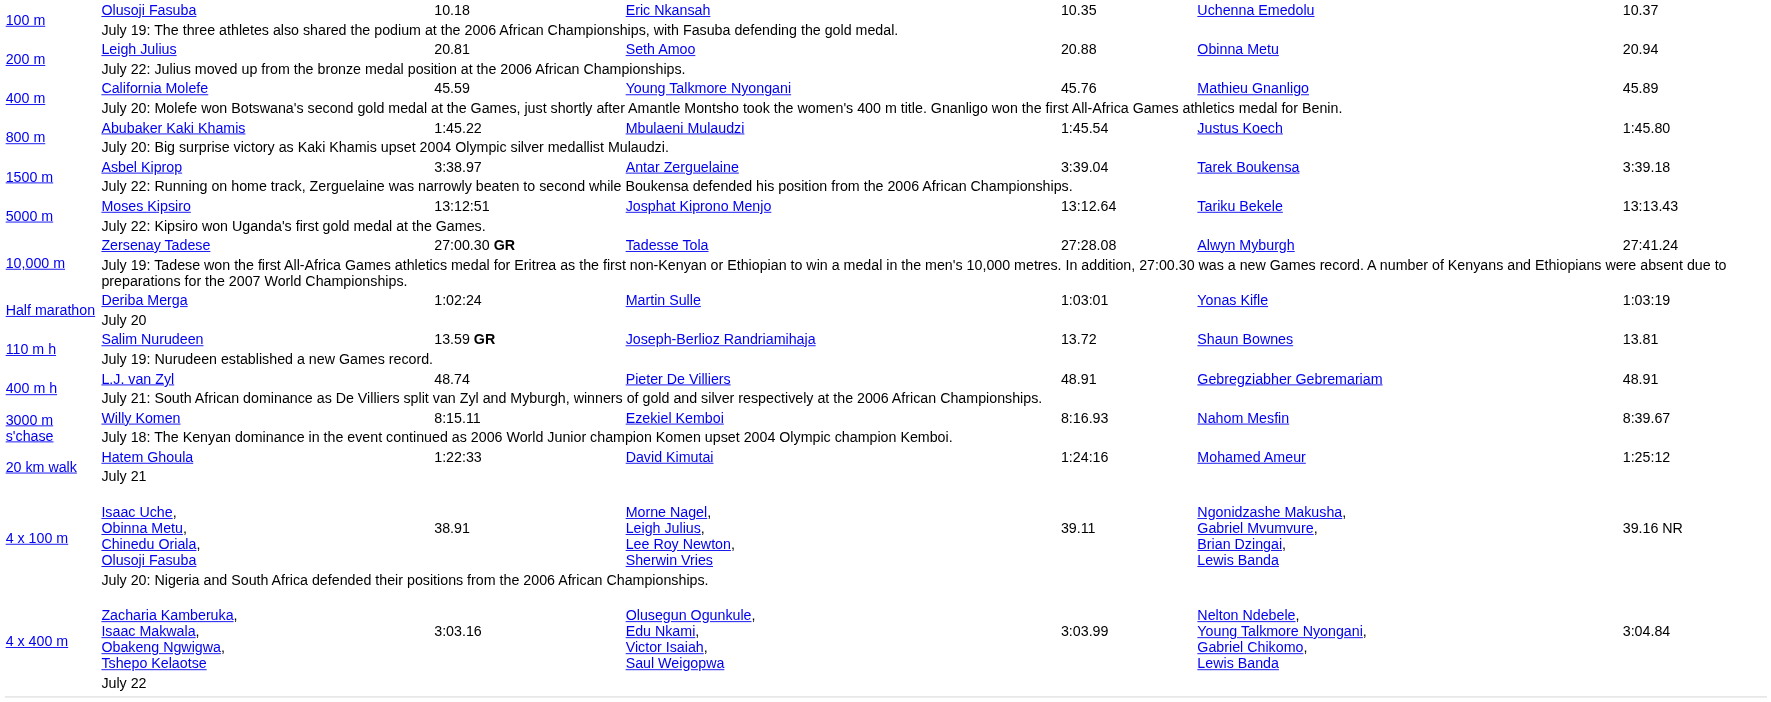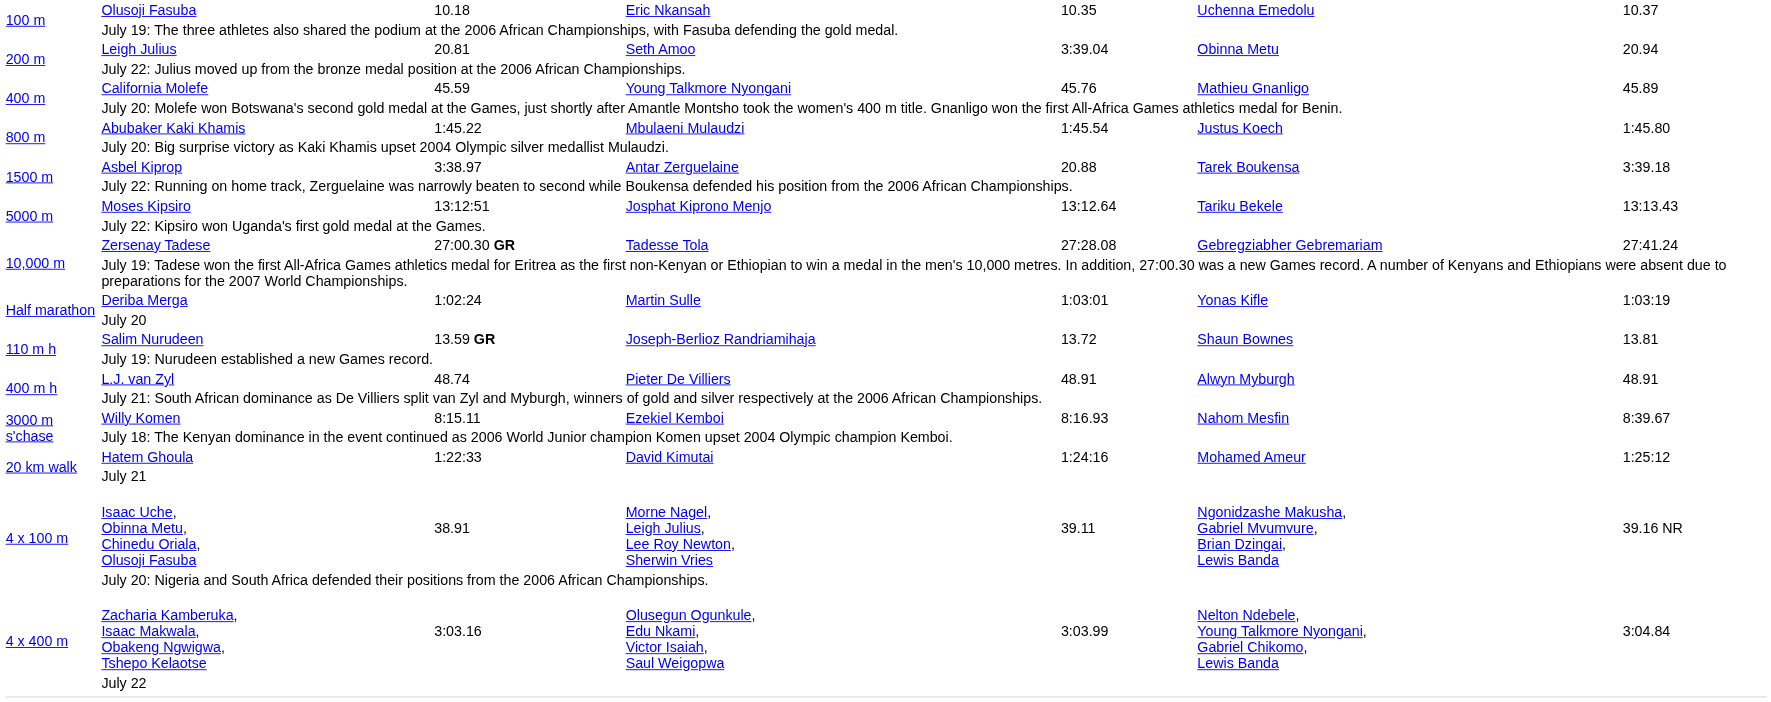(1079, 49) 20.88 -> (1085, 49) 3:39.04
(1085, 167) 3:39.04 -> (1079, 167) 20.88
(1246, 245) Alwyn Myburgh -> (1290, 245) Gebregziabher Gebremariam
(1290, 379) Gebregziabher Gebremariam -> (1246, 379) Alwyn Myburgh
